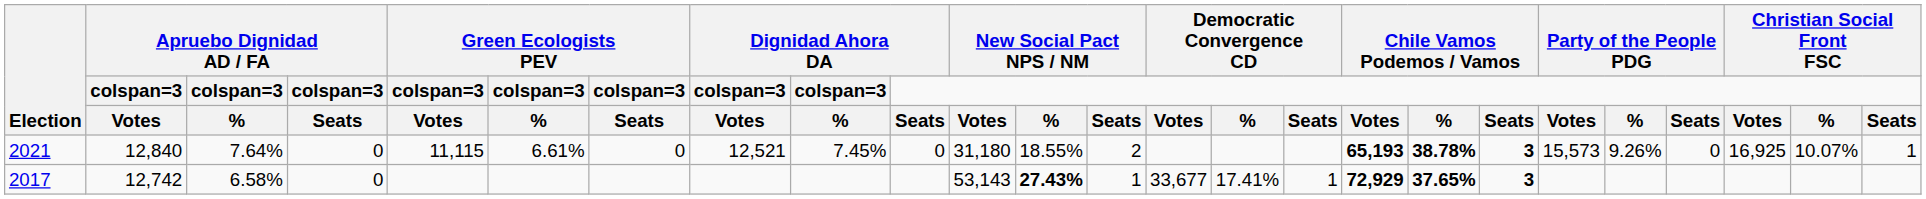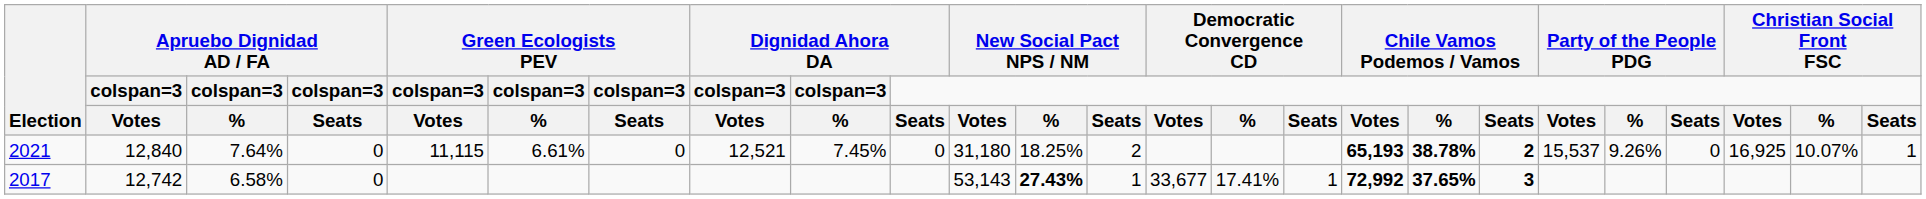(1051, 150) 18.55% -> (1051, 150) 18.25%
(1529, 150) 3 -> (1529, 150) 2
(1571, 150) 15,573 -> (1571, 150) 15,537
(1375, 180) 72,929 -> (1375, 180) 72,992
